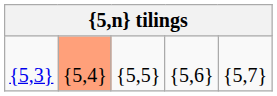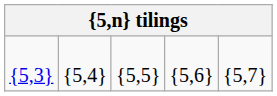(85, 74) lightsalmon background -> (85, 74) no background
